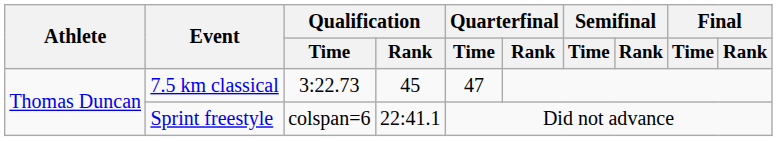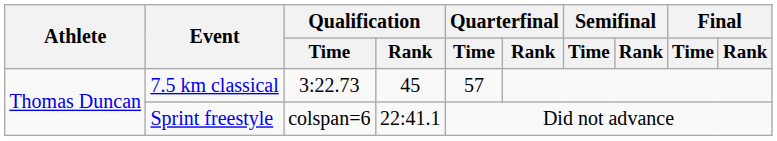(474, 85) 47 -> (474, 85) 57
